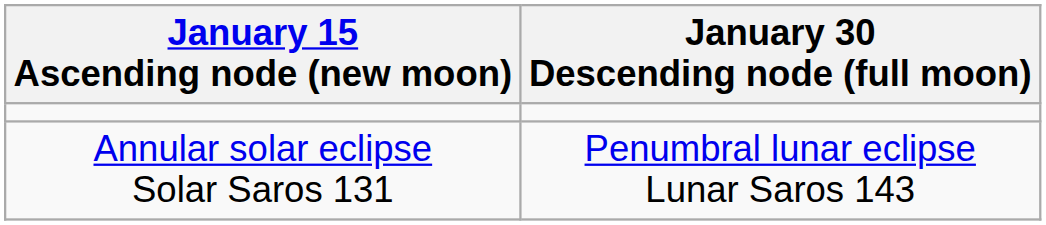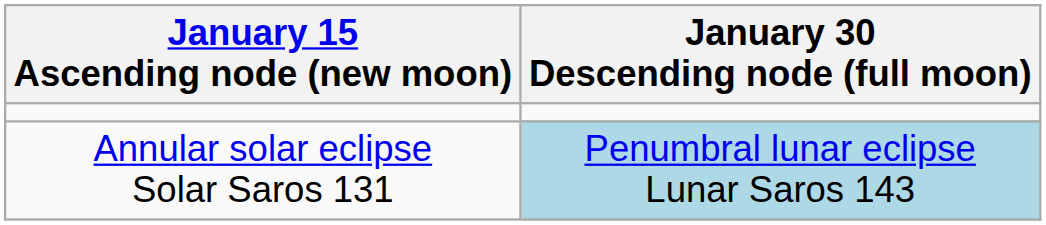(780, 169) no background -> (780, 169) lightblue background
